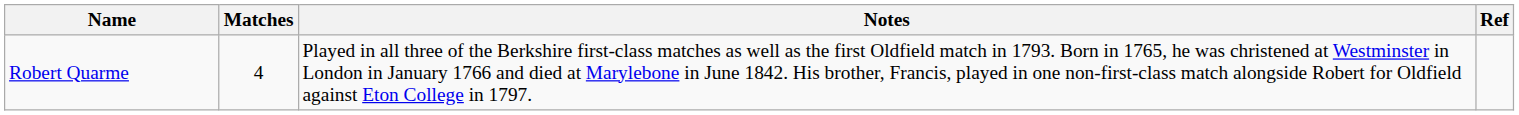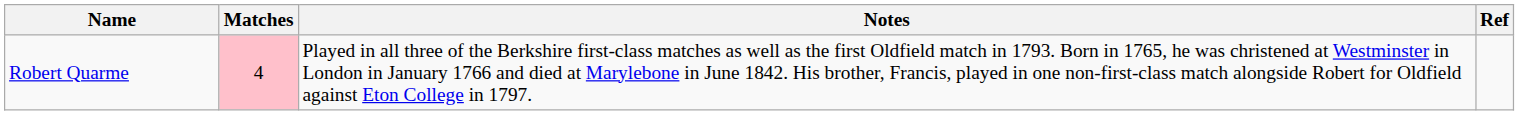(259, 72) no background -> (259, 72) pink background
